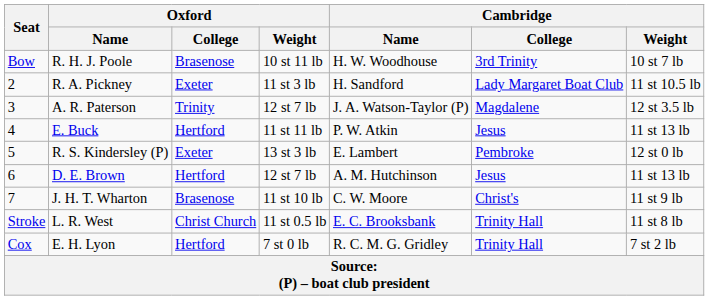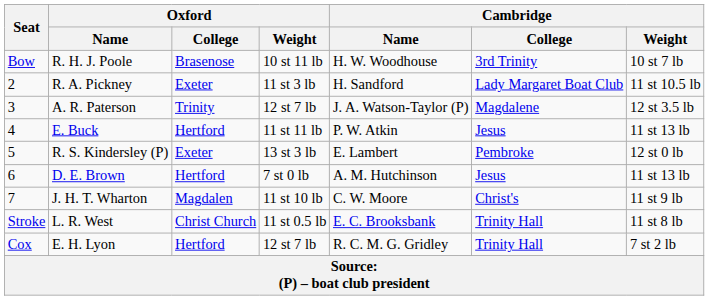(289, 175) 12 st 7 lb -> (286, 175) 7 st 0 lb
(205, 198) Brasenose -> (204, 198) Magdalen
(286, 244) 7 st 0 lb -> (289, 244) 12 st 7 lb
